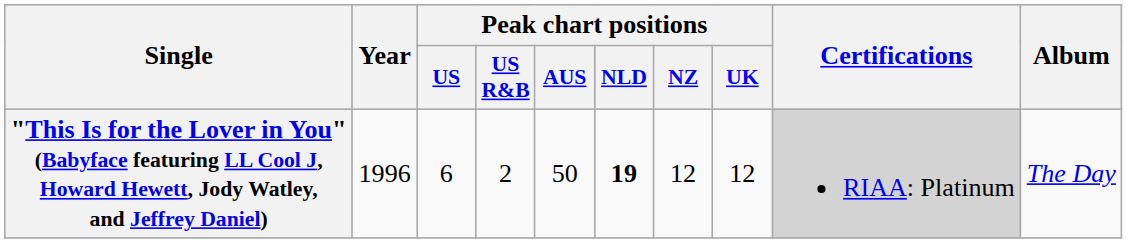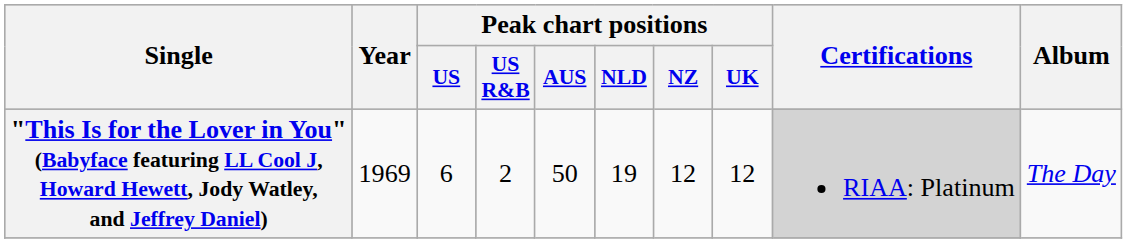(385, 173) 1996 -> (385, 173) 1969
(624, 173) bold -> (624, 173) normal
